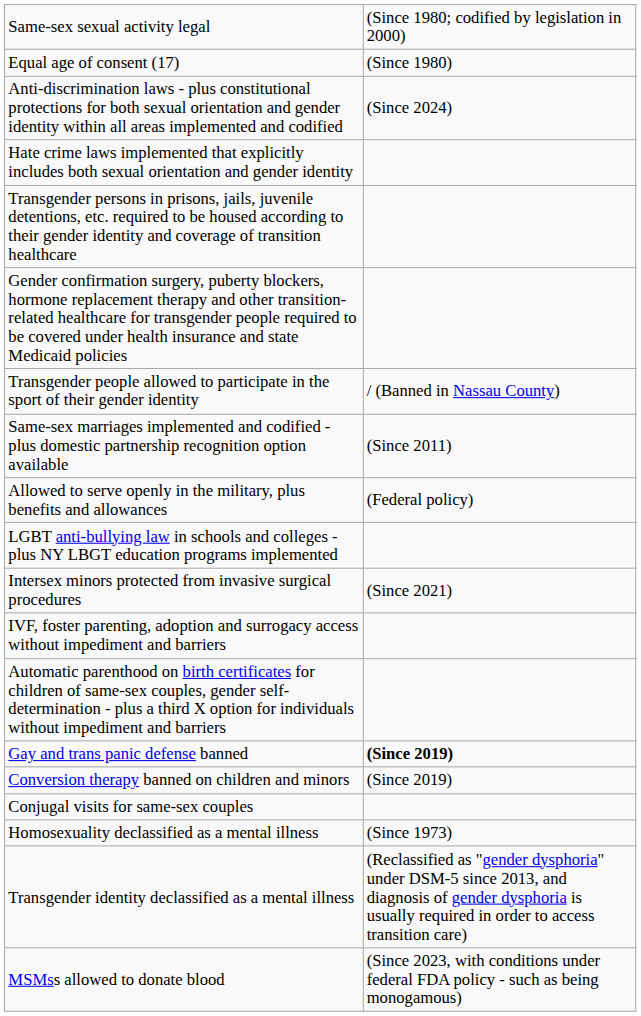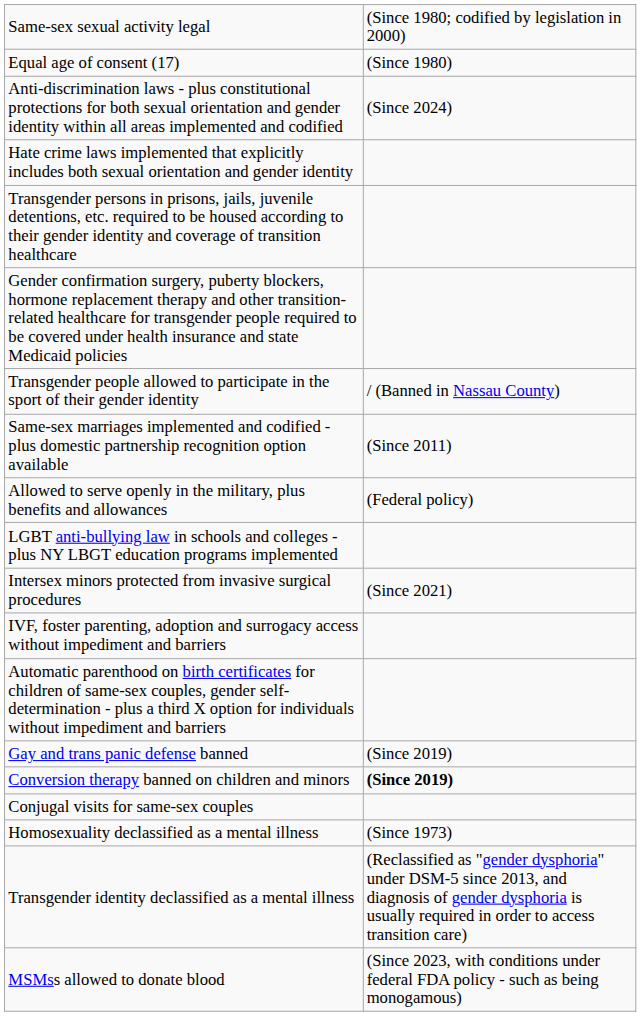(410, 753) bold -> (409, 753) normal
(409, 780) normal -> (410, 780) bold
